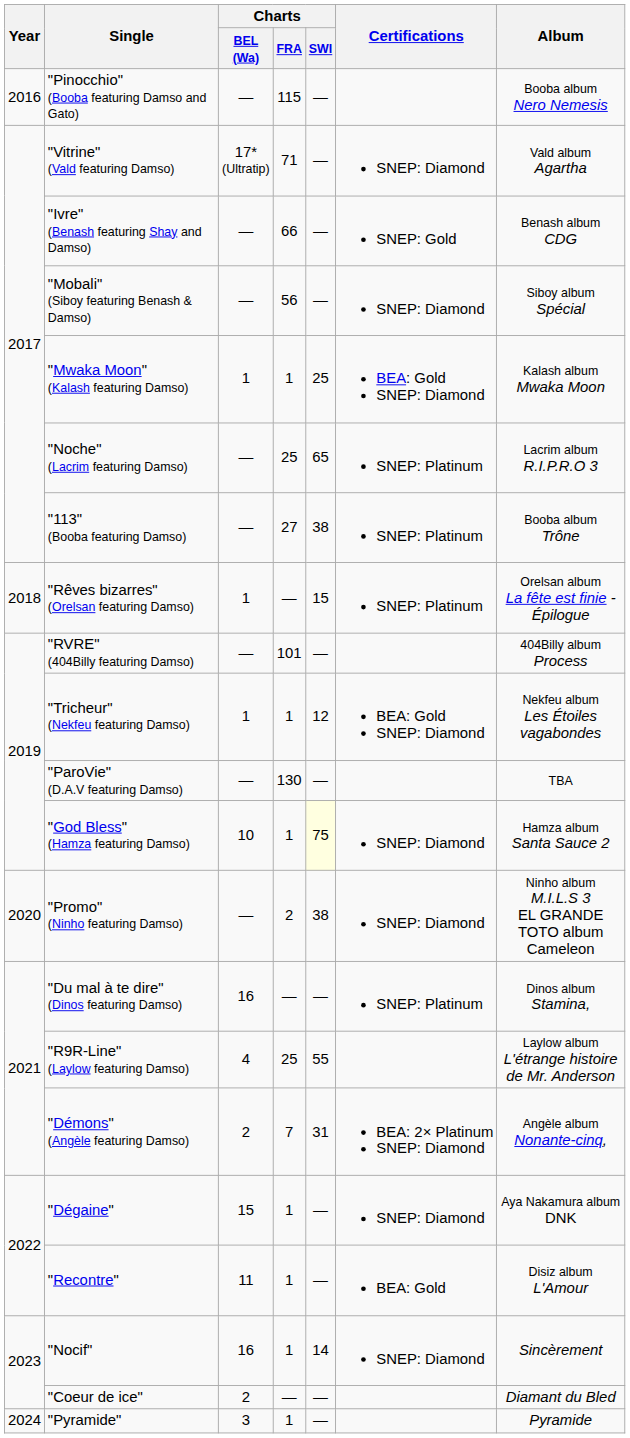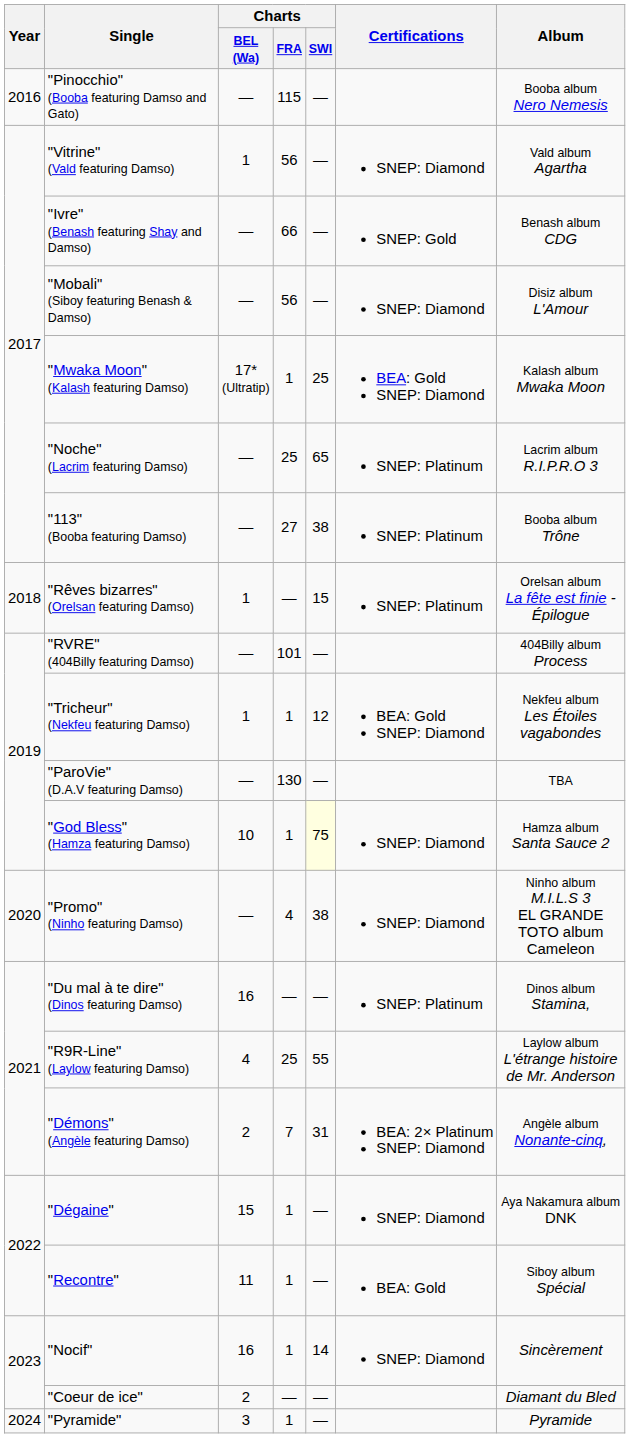(246, 160) 17* (Ultratip) -> (246, 160) 1
(289, 160) 71 -> (289, 160) 56
(561, 301) Siboy album Spécial -> (561, 301) Disiz album L'Amour
(246, 379) 1 -> (246, 379) 17* (Ultratip)
(289, 915) 2 -> (289, 915) 4
(561, 1281) Disiz album L'Amour -> (561, 1281) Siboy album Spécial
